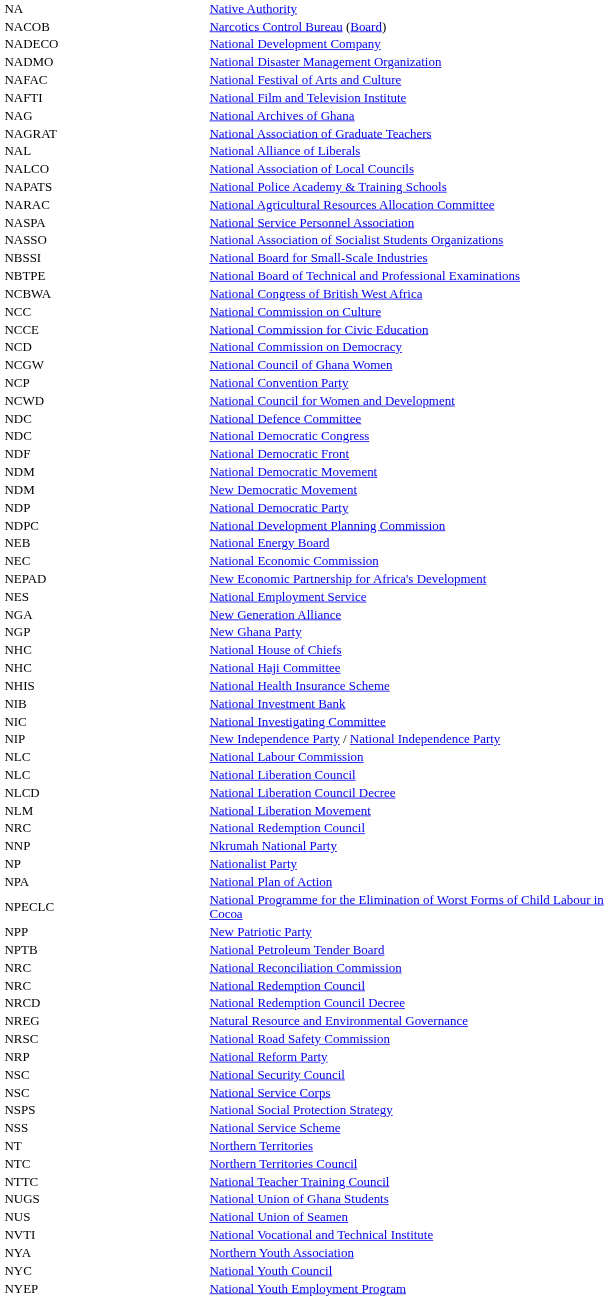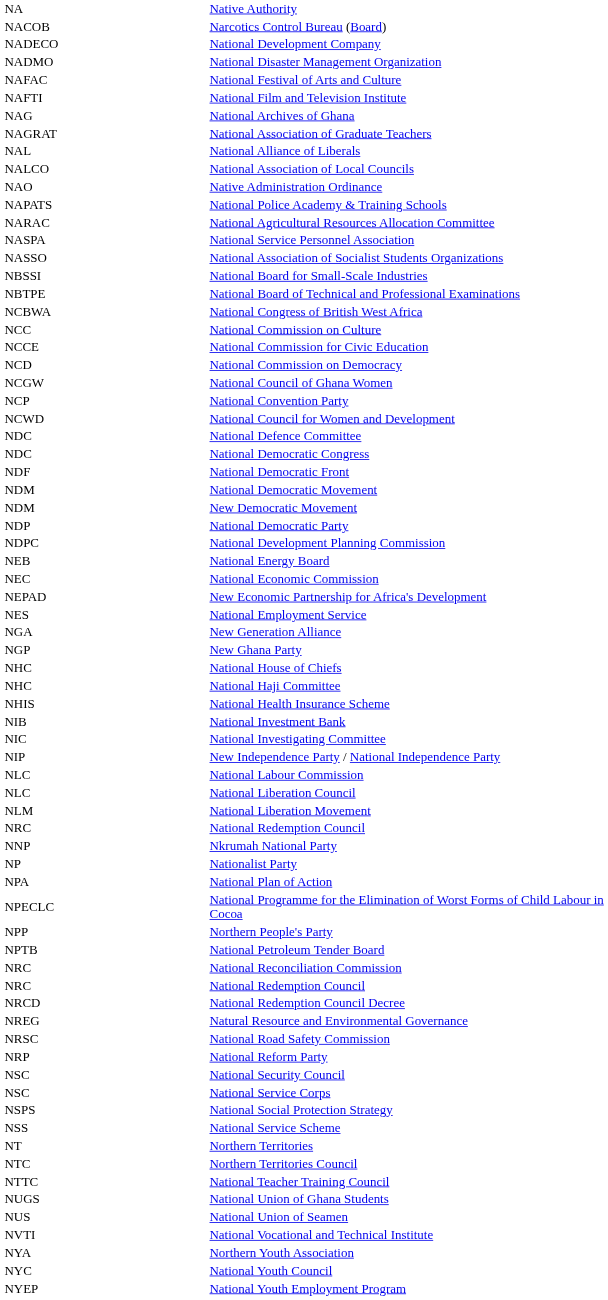+ row: (18, 187)
- row: (22, 792)
- row: (16, 932)
+ row: (16, 932)
